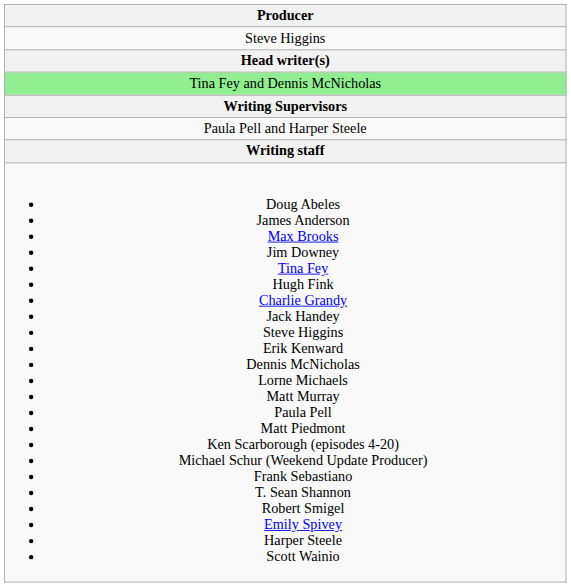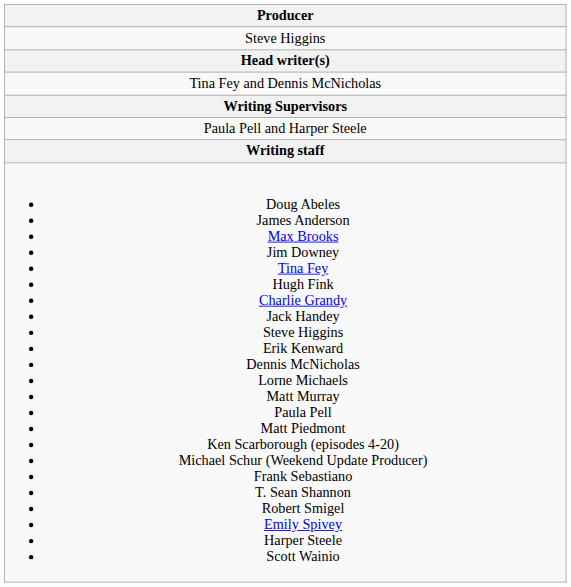(285, 83) lightgreen background -> (285, 83) no background
